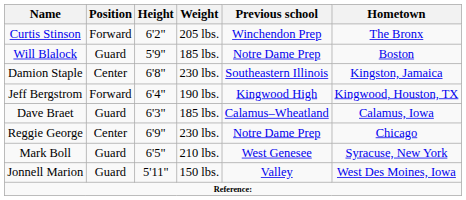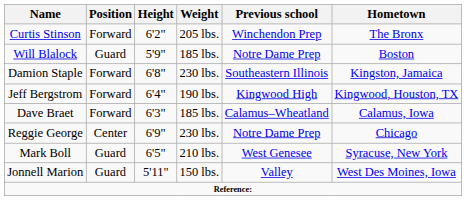(110, 73) Center -> (110, 73) Forward
(110, 113) Guard -> (110, 113) Forward
